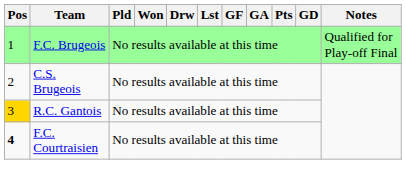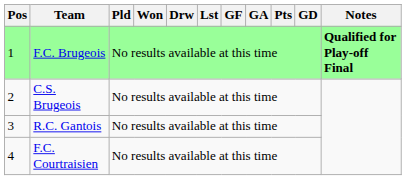(361, 45) normal -> (360, 52) bold
(11, 111) gold background -> (11, 126) no background
(11, 140) bold -> (11, 156) normal
